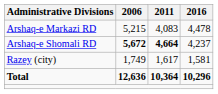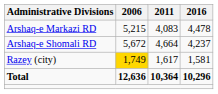(134, 44) bold -> (134, 44) normal
(167, 44) bold -> (167, 44) normal
(134, 60) no background -> (134, 60) gold background
